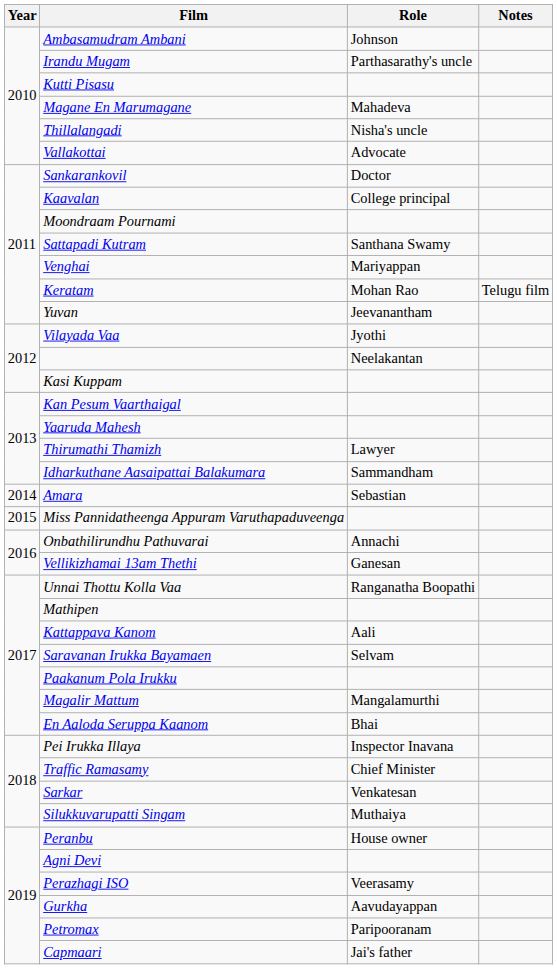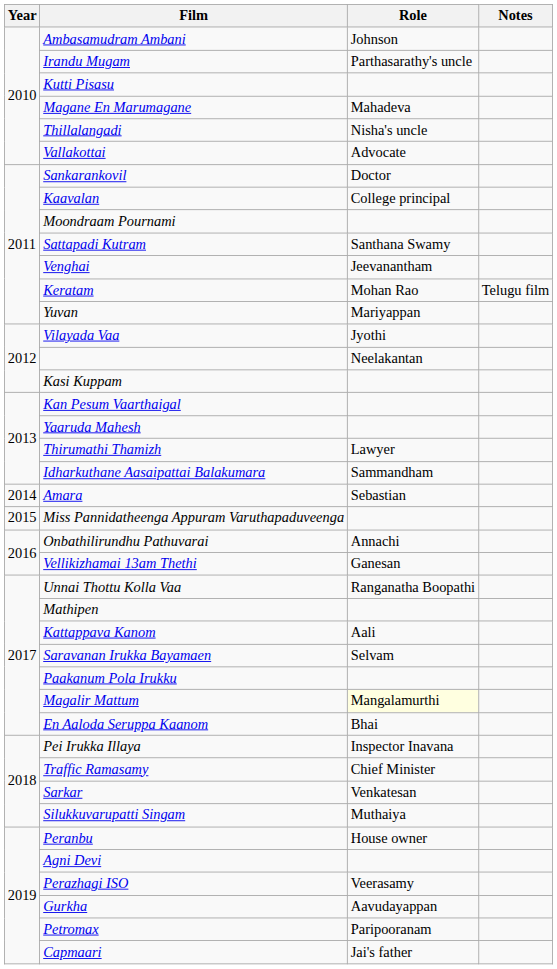(386, 267) Mariyappan -> (392, 267) Jeevanantham
(392, 312) Jeevanantham -> (386, 312) Mariyappan
(395, 701) no background -> (395, 701) lightyellow background
